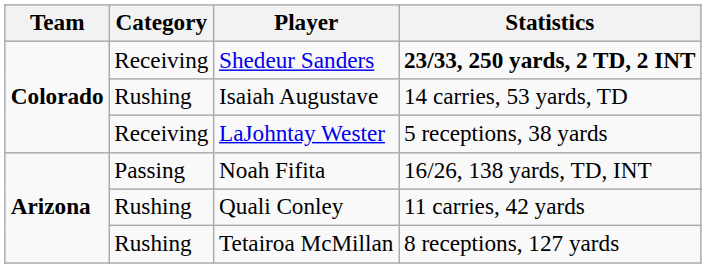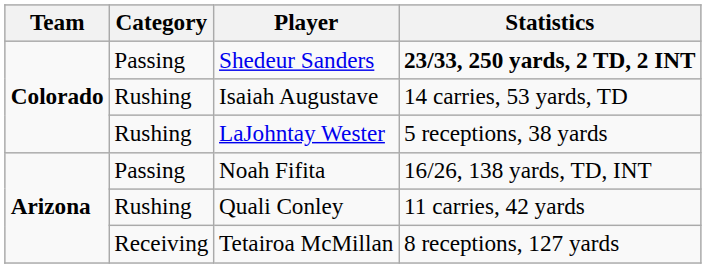(161, 59) Receiving -> (150, 59) Passing
(161, 133) Receiving -> (153, 133) Rushing
(153, 243) Rushing -> (161, 243) Receiving
